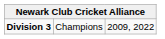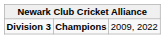(79, 26) normal -> (81, 26) bold
